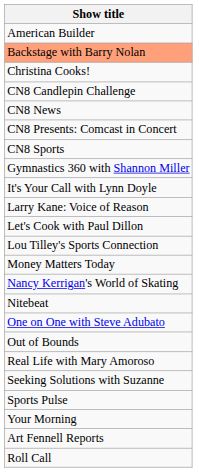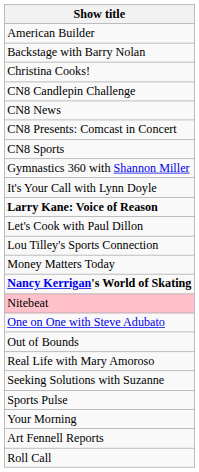(76, 52) lightsalmon background -> (76, 52) no background
(78, 206) normal -> (82, 206) bold
(93, 284) normal -> (99, 284) bold
(28, 303) no background -> (28, 303) pink background
